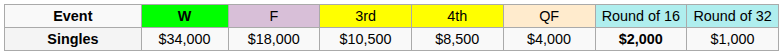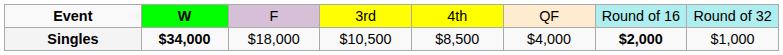(185, 39) normal -> (185, 39) bold
